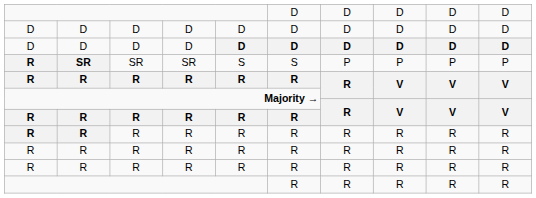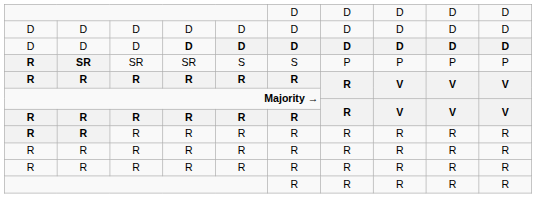(189, 46) normal -> (189, 46) bold
